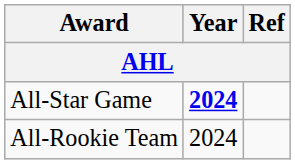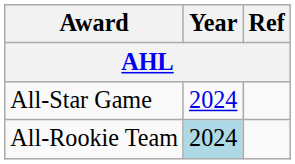(213, 100) bold -> (213, 100) normal
(213, 138) no background -> (213, 138) lightblue background
